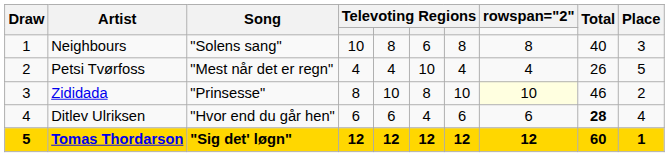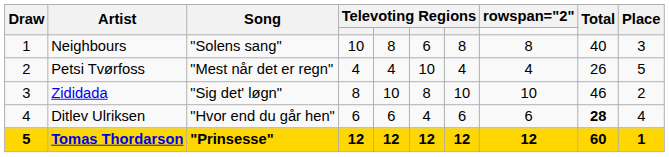(228, 92) "Prinsesse" -> (236, 92) "Sig det' løgn"
(529, 92) lightyellow background -> (529, 92) no background
(241, 139) "Sig det' løgn" -> (232, 139) "Prinsesse"
